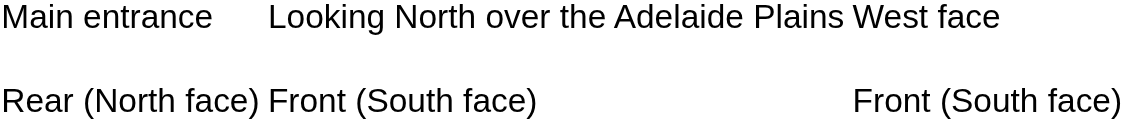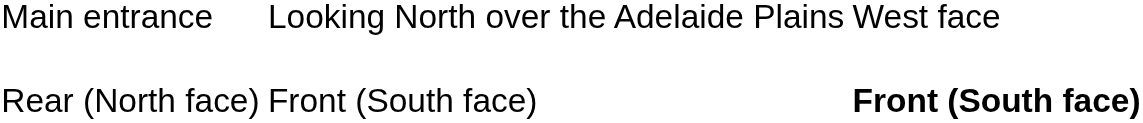(987, 100) normal -> (997, 100) bold
